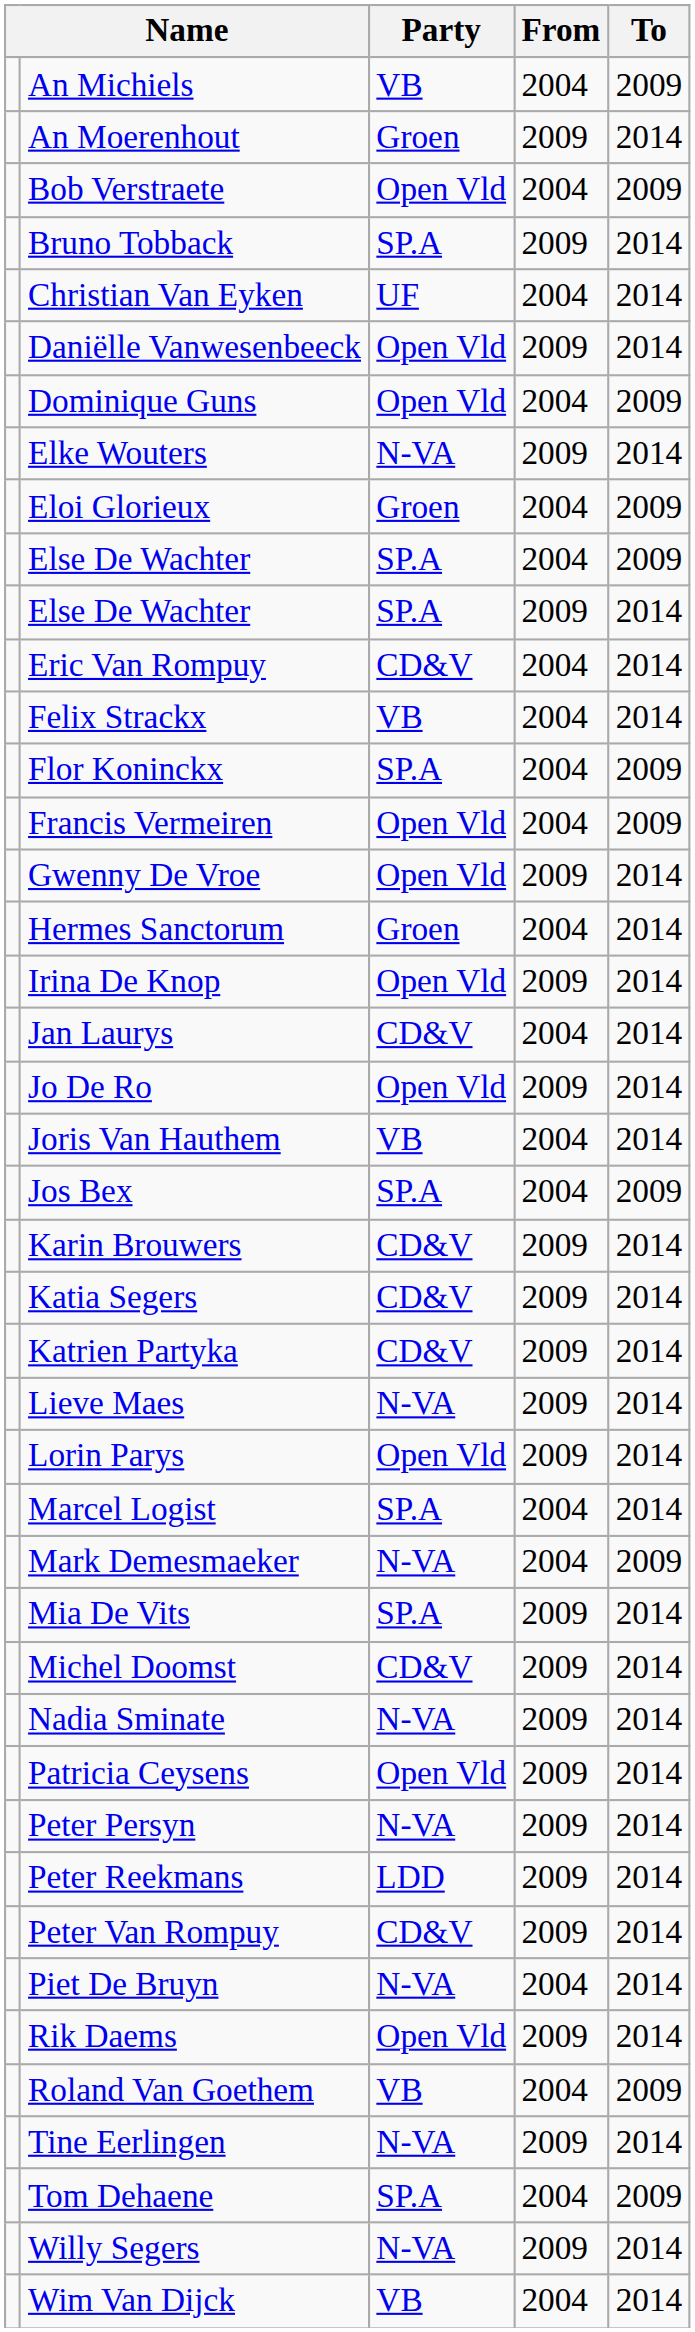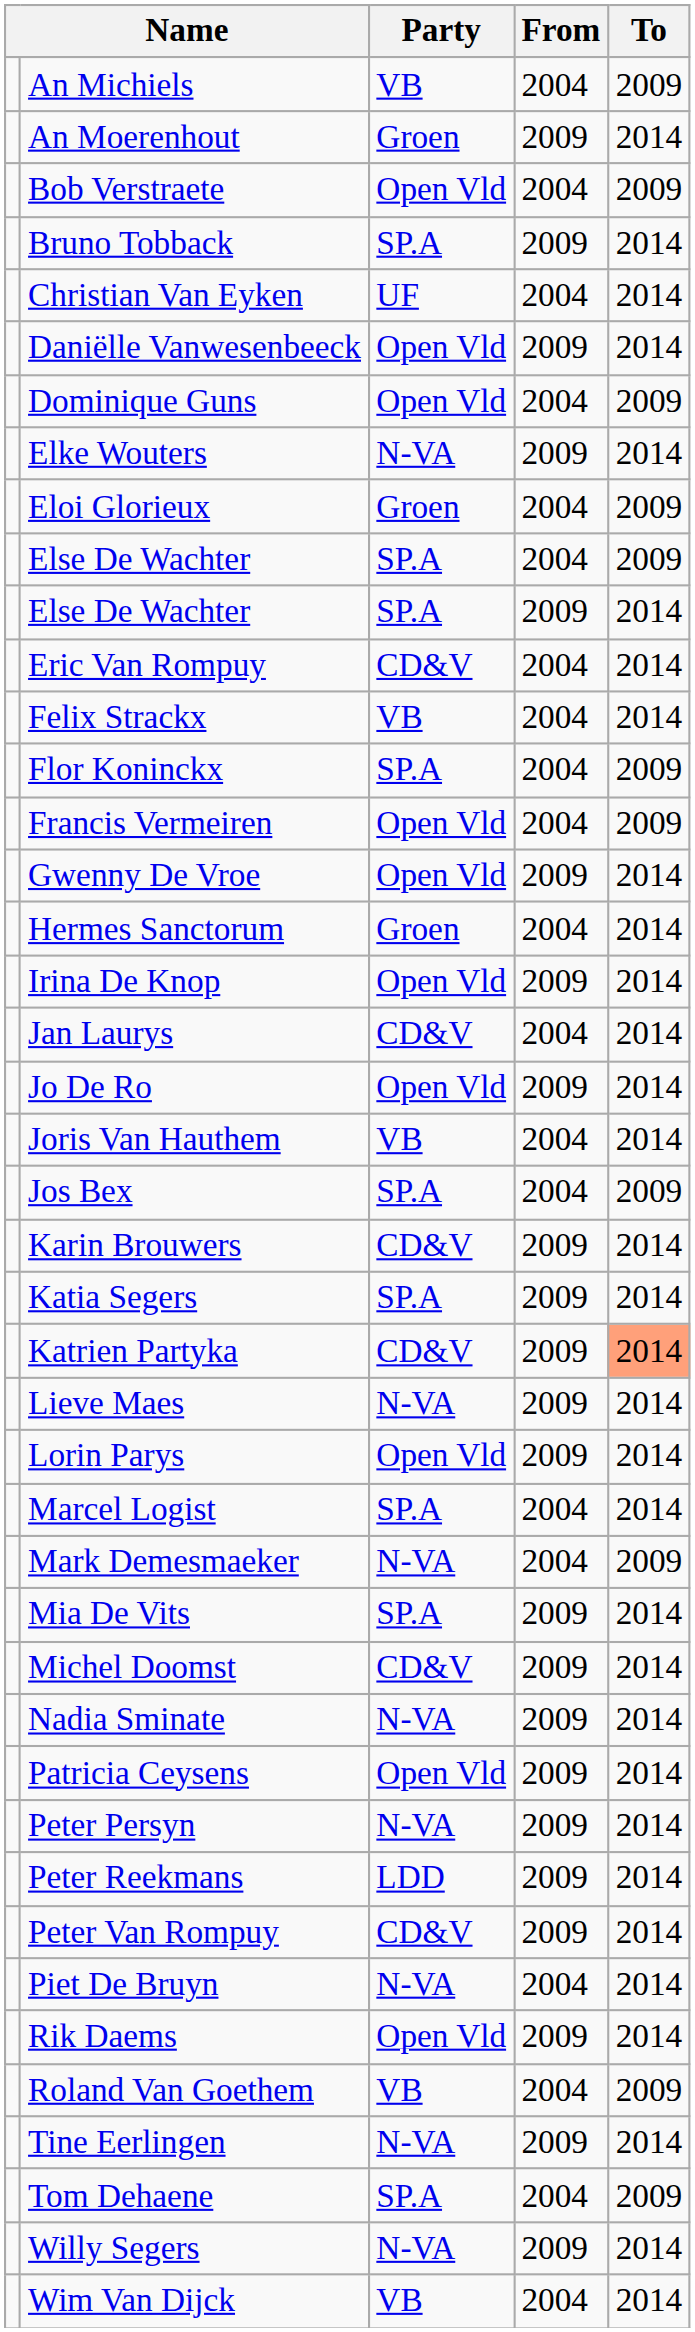(424, 1297) CD&V -> (409, 1297) SP.A
(649, 1350) no background -> (649, 1350) lightsalmon background
